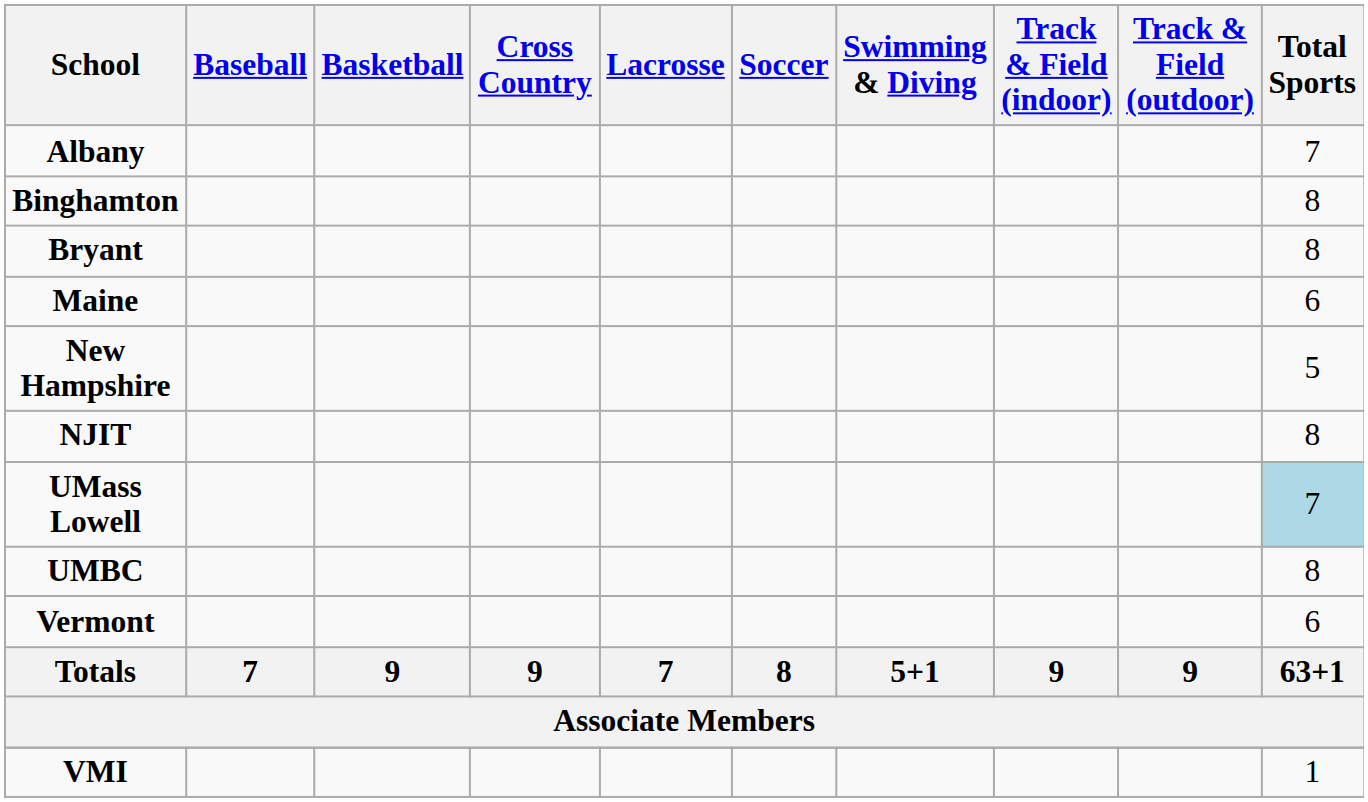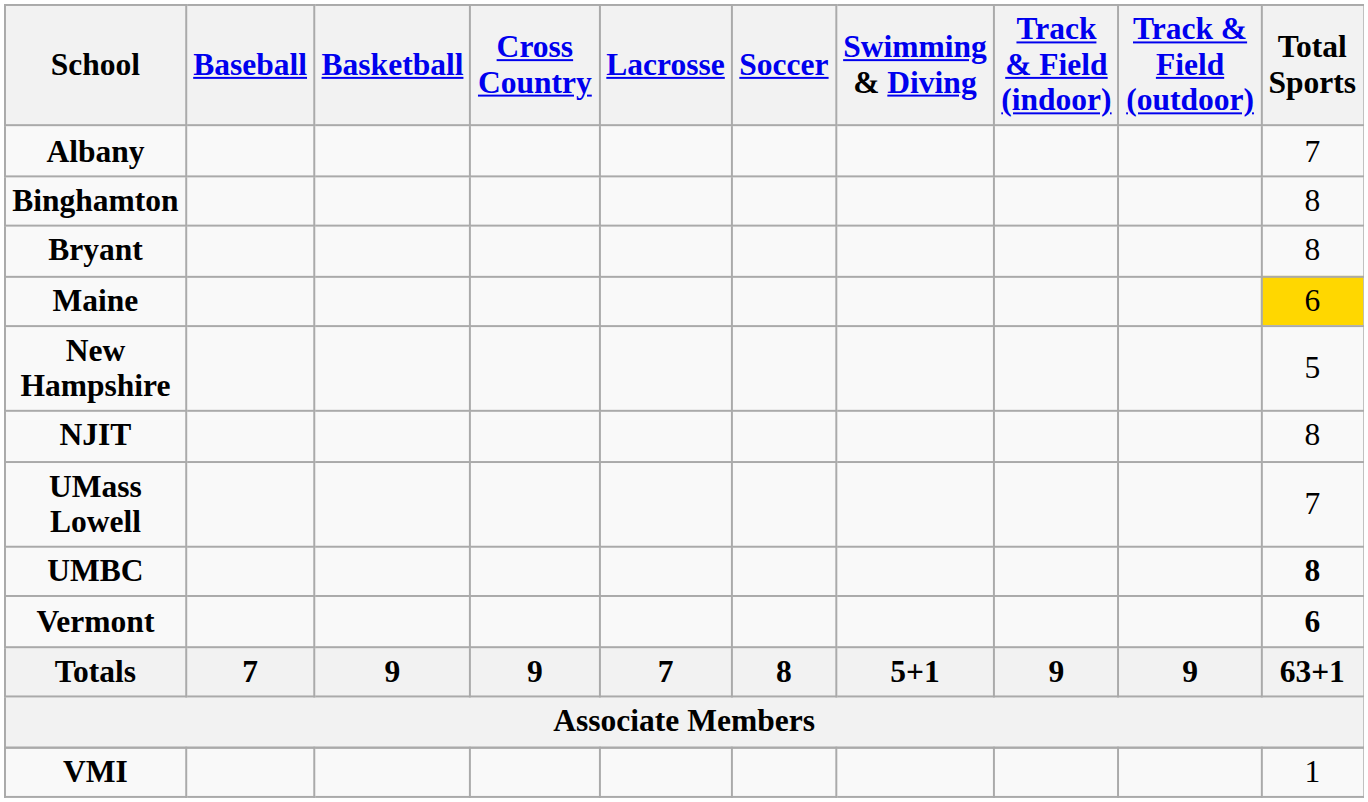(1312, 300) no background -> (1312, 300) gold background
(1312, 503) lightblue background -> (1312, 503) no background
(1312, 571) normal -> (1312, 571) bold
(1312, 621) normal -> (1312, 621) bold
